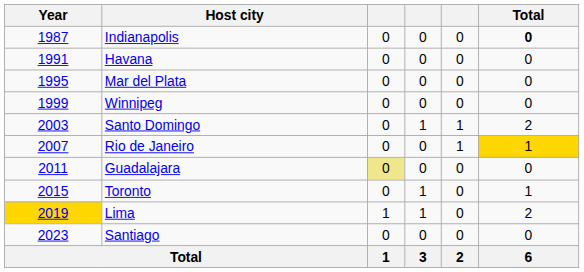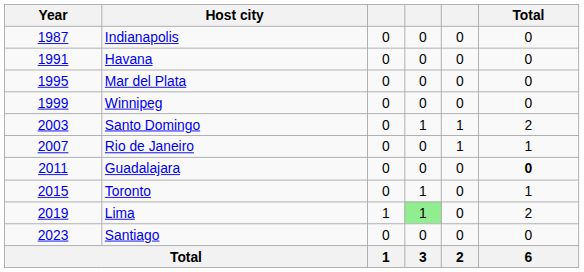(528, 37) bold -> (528, 37) normal
(528, 147) gold background -> (528, 147) no background
(386, 169) khaki background -> (386, 169) no background
(528, 169) normal -> (528, 169) bold
(53, 213) gold background -> (53, 213) no background
(423, 213) no background -> (423, 213) lightgreen background
